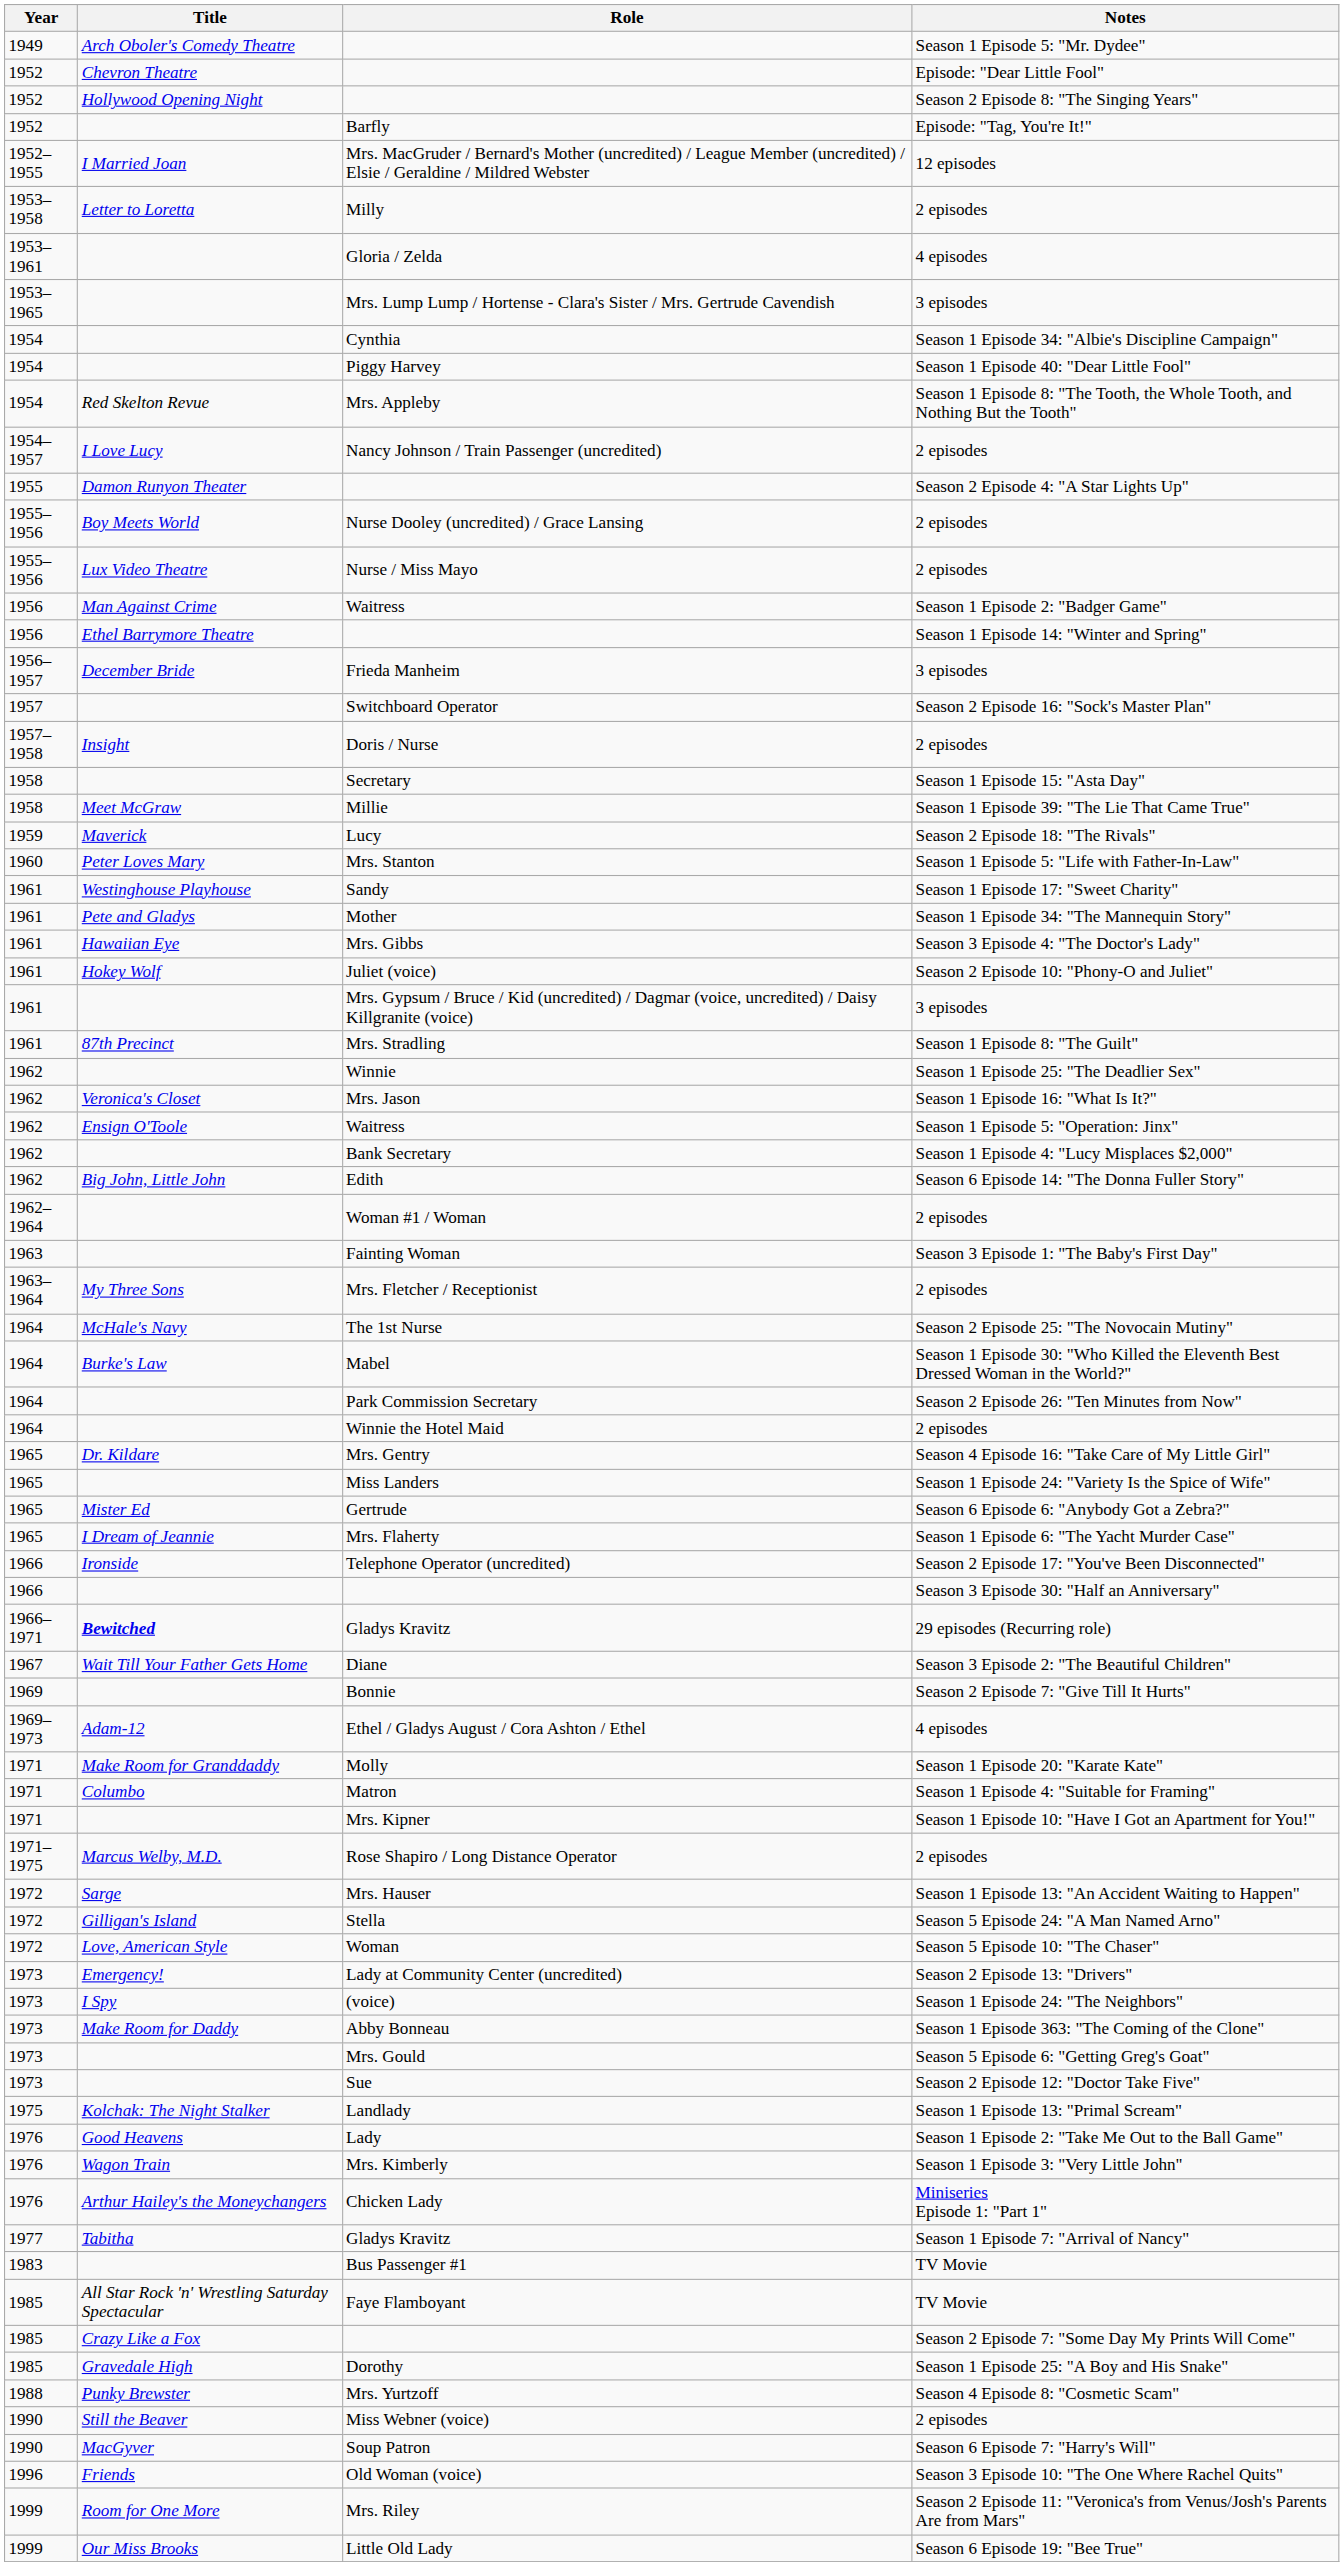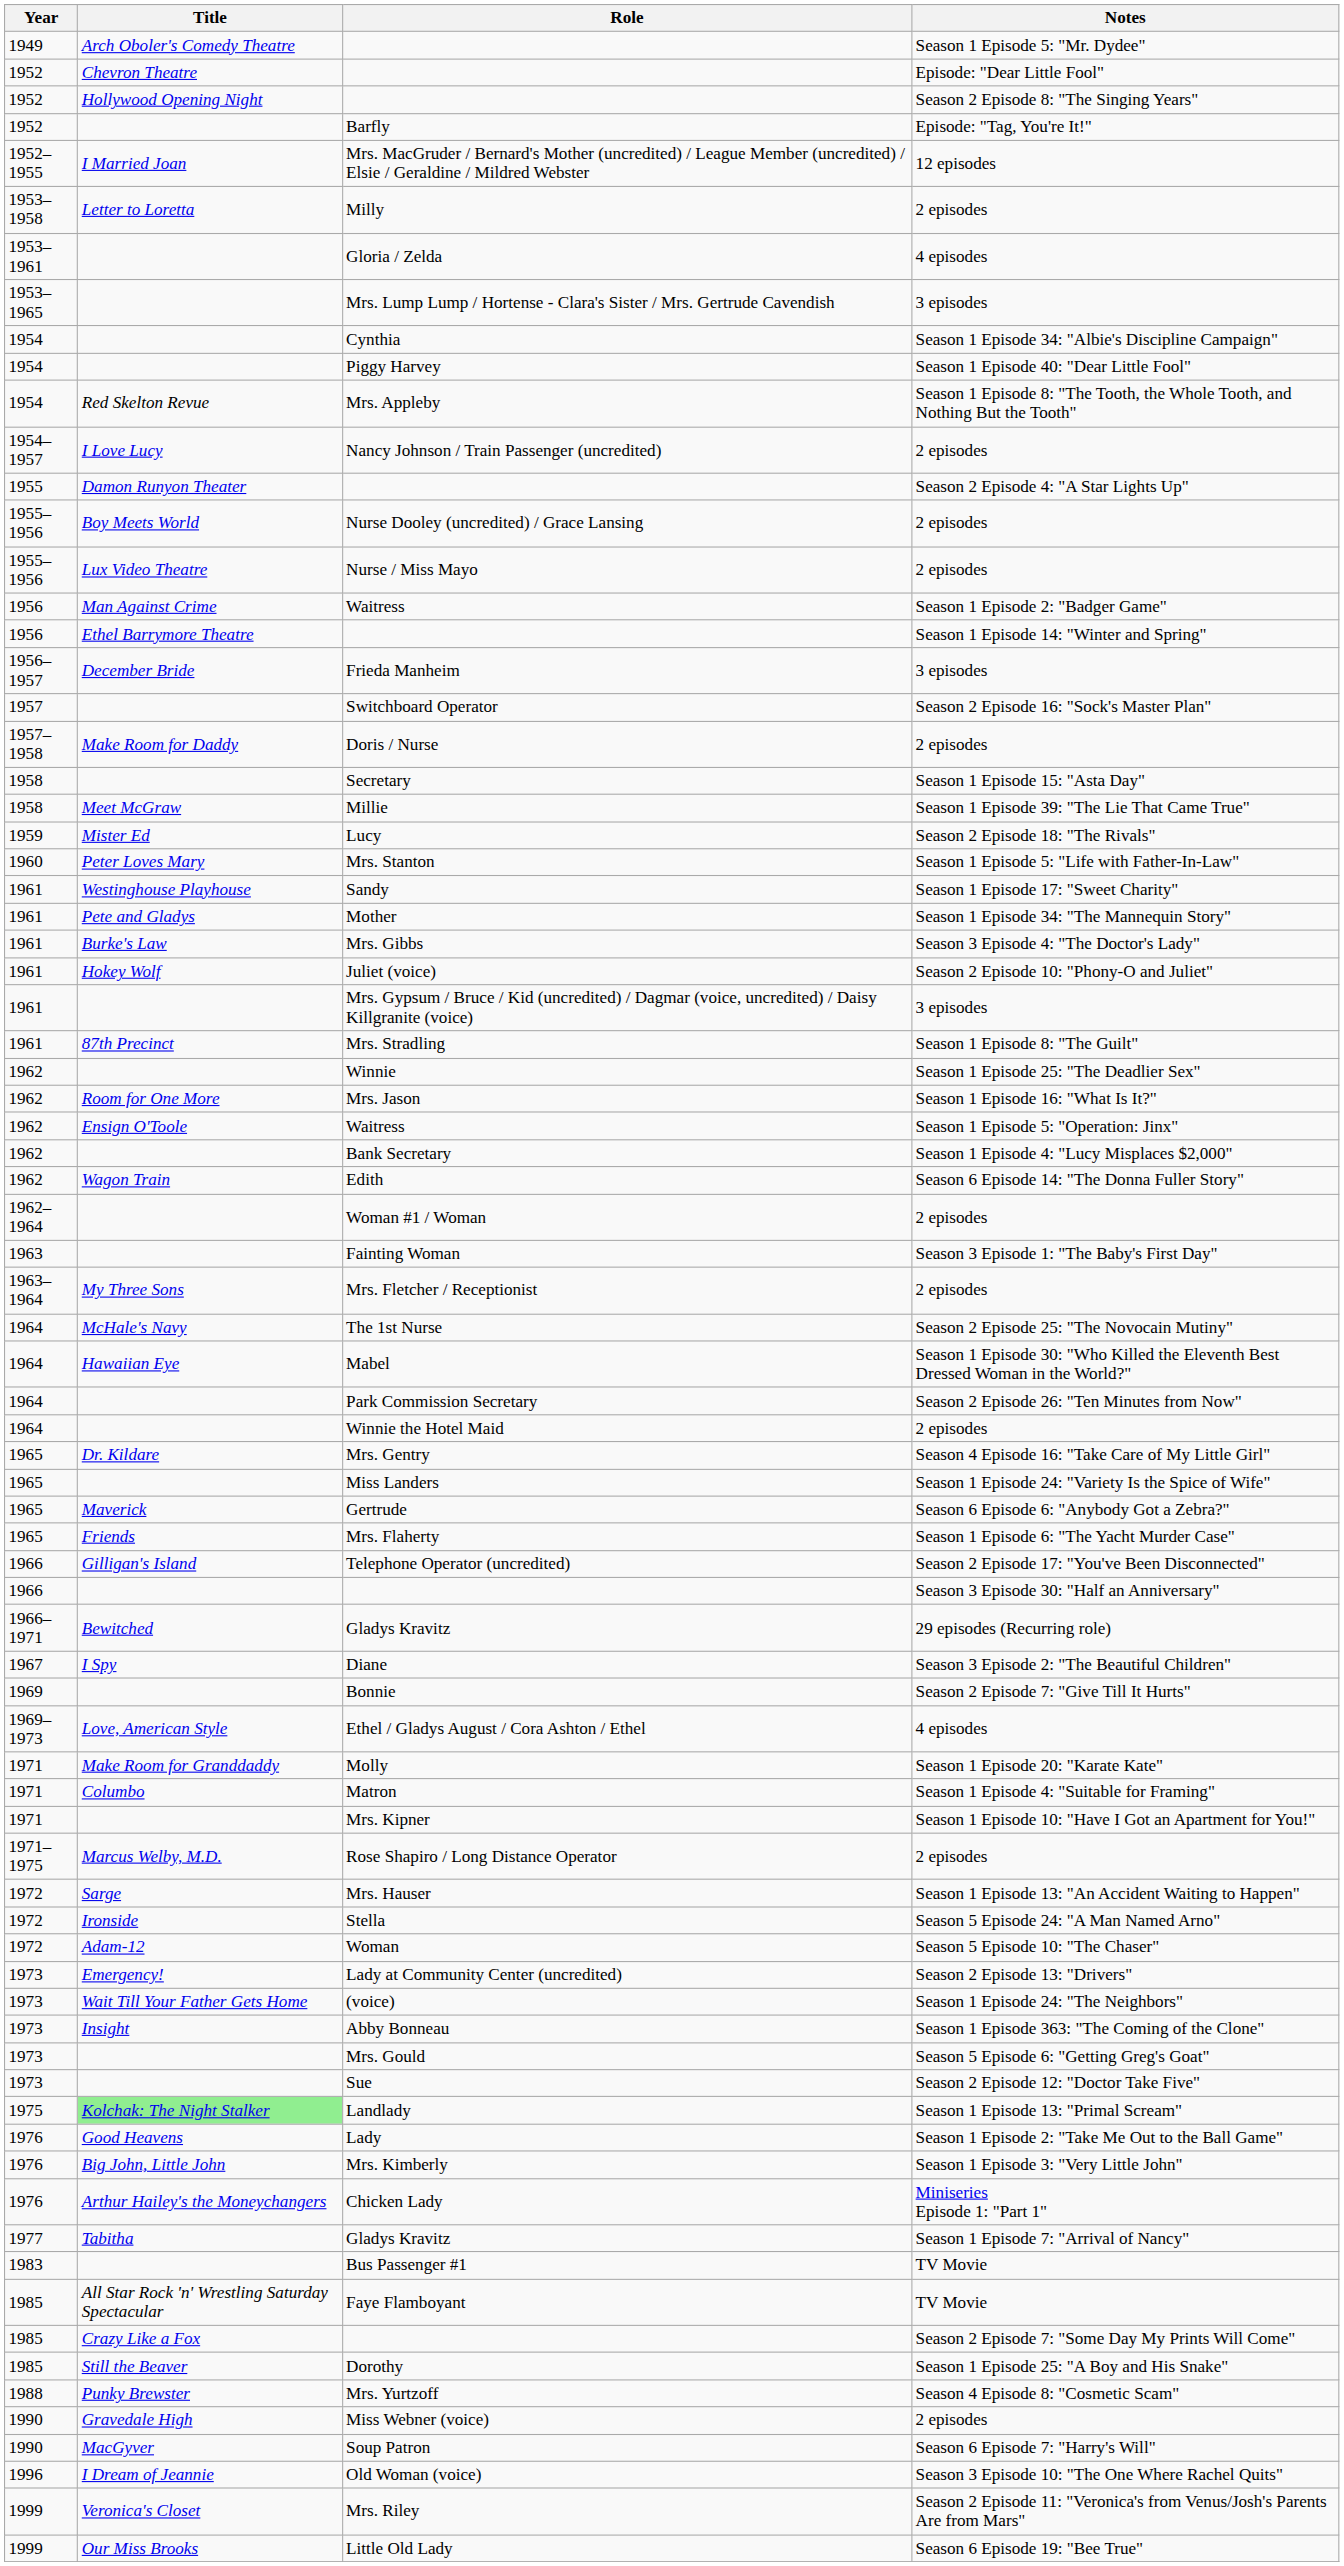(106, 744) Insight -> (160, 744) Make Room for Daddy
(114, 835) Maverick -> (116, 835) Mister Ed
(130, 943) Hawaiian Eye -> (124, 943) Burke's Law
(141, 1098) Veronica's Closet -> (151, 1098) Room for One More
(154, 1180) Big John, Little John -> (126, 1180) Wagon Train
(124, 1364) Burke's Law -> (130, 1364) Hawaiian Eye
(116, 1509) Mister Ed -> (114, 1509) Maverick
(148, 1536) I Dream of Jeannie -> (108, 1536) Friends
(110, 1563) Ironside -> (139, 1563) Gilligan's Island
(118, 1627) bold -> (117, 1627) normal
(195, 1664) Wait Till Your Father Gets Home -> (99, 1664) I Spy
(113, 1728) Adam-12 -> (155, 1728) Love, American Style
(139, 1920) Gilligan's Island -> (110, 1920) Ironside
(155, 1947) Love, American Style -> (113, 1947) Adam-12
(99, 2001) I Spy -> (195, 2001) Wait Till Your Father Gets Home
(160, 2028) Make Room for Daddy -> (106, 2028) Insight
(176, 2110) no background -> (176, 2110) lightgreen background
(126, 2164) Wagon Train -> (154, 2164) Big John, Little John
(137, 2366) Gravedale High -> (135, 2366) Still the Beaver
(135, 2420) Still the Beaver -> (137, 2420) Gravedale High
(108, 2474) Friends -> (148, 2474) I Dream of Jeannie
(151, 2511) Room for One More -> (141, 2511) Veronica's Closet
